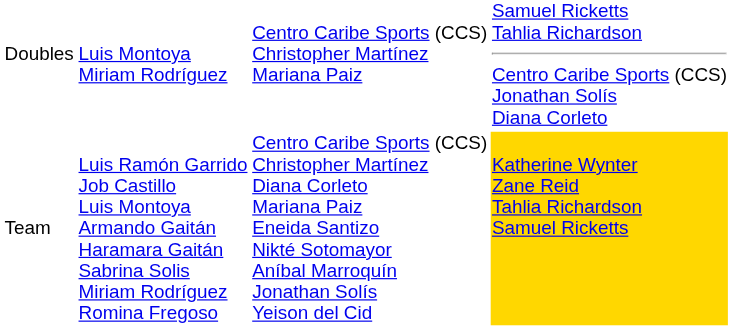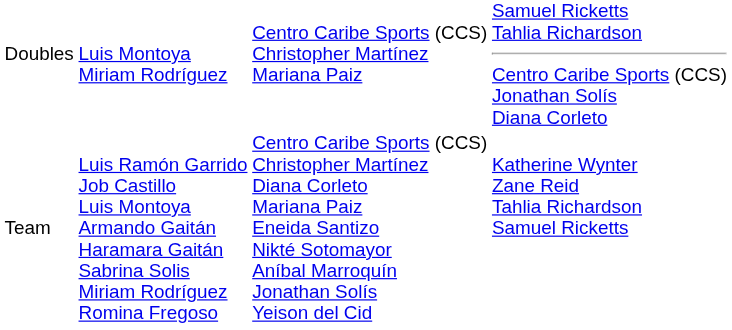(567, 196) gold background -> (567, 196) no background
